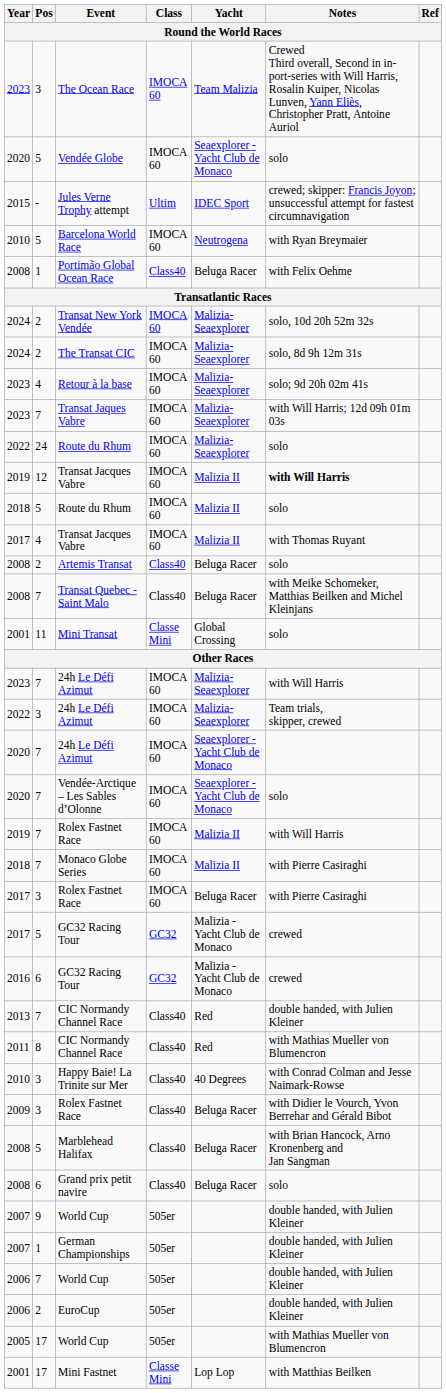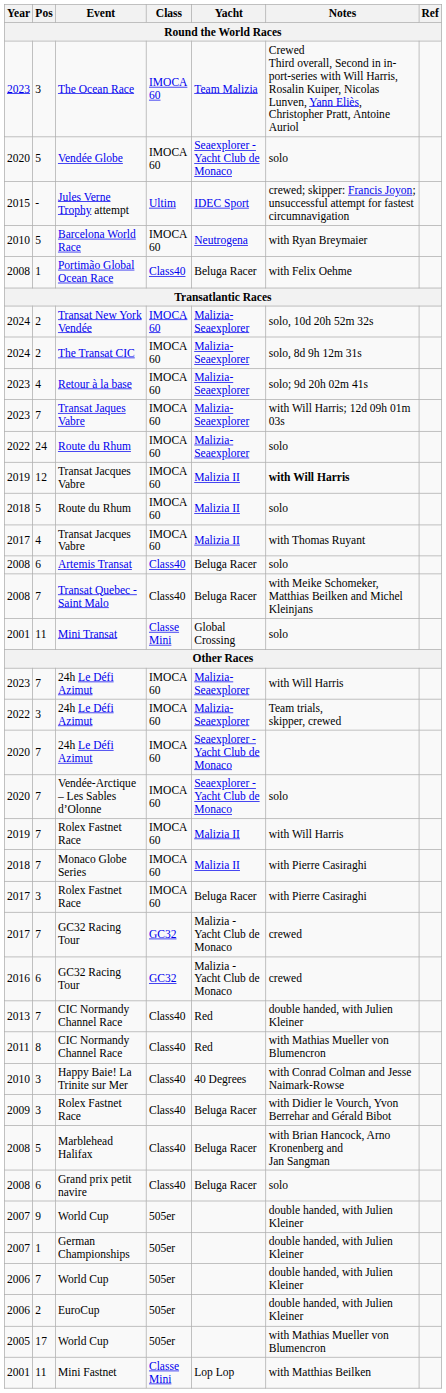(38, 565) 2 -> (38, 565) 6
(38, 934) 5 -> (38, 934) 7
(41, 1372) 17 -> (41, 1372) 11
